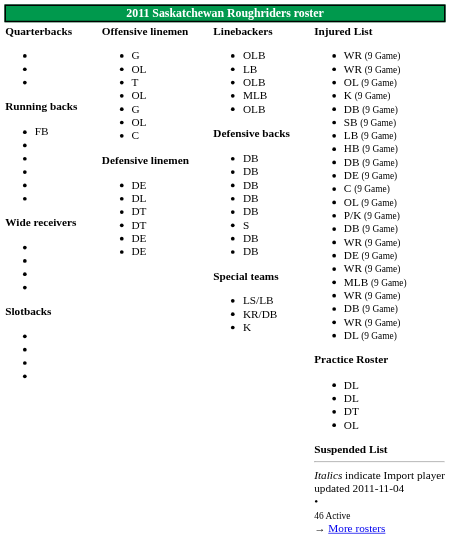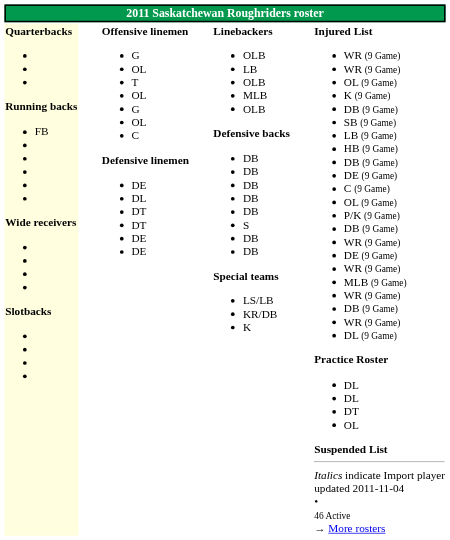(41, 204) no background -> (41, 204) lightyellow background
